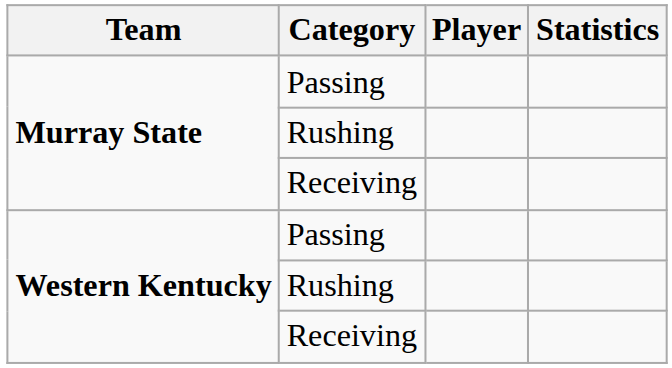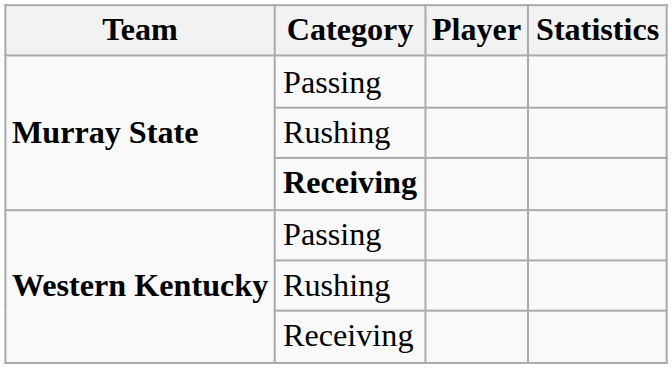(352, 183) normal -> (350, 183) bold
